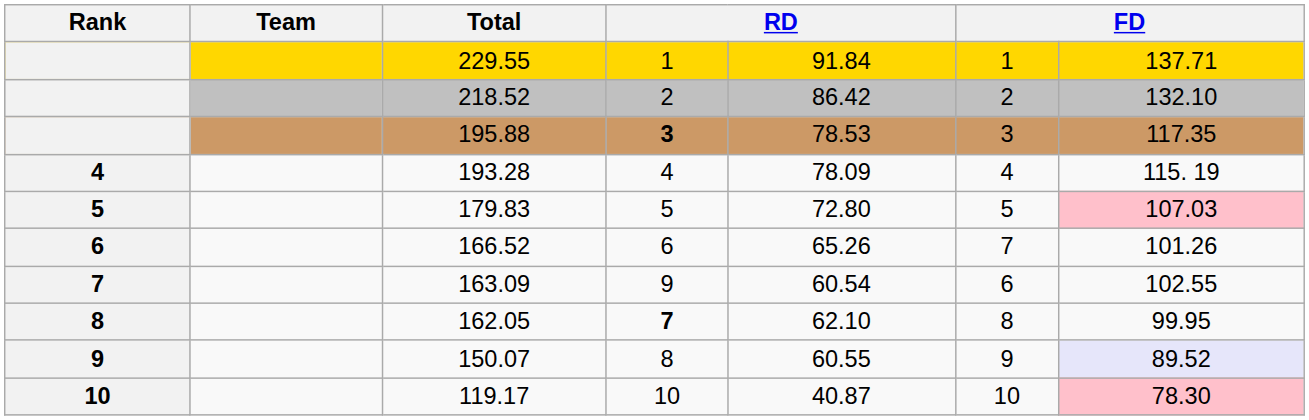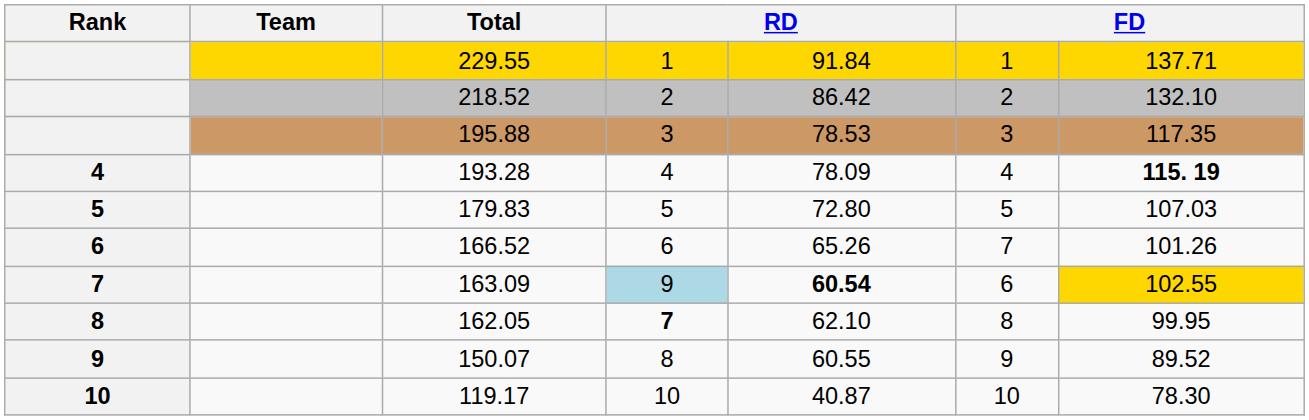(667, 135) bold -> (667, 135) normal
(1181, 172) normal -> (1181, 172) bold
(1181, 209) pink background -> (1181, 209) no background
(667, 284) no background -> (667, 284) lightblue background
(841, 284) normal -> (841, 284) bold
(1181, 284) no background -> (1181, 284) gold background
(1181, 358) lavender background -> (1181, 358) no background
(1181, 396) pink background -> (1181, 396) no background
